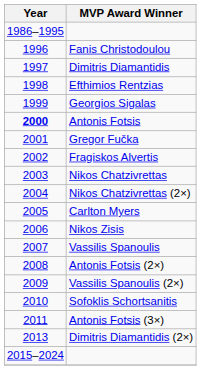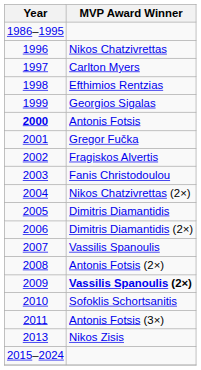(120, 49) Fanis Christodoulou -> (118, 49) Nikos Chatzivrettas
(119, 67) Dimitris Diamantidis -> (104, 67) Carlton Myers
(118, 175) Nikos Chatzivrettas -> (120, 175) Fanis Christodoulou
(104, 211) Carlton Myers -> (119, 211) Dimitris Diamantidis
(97, 229) Nikos Zisis -> (131, 229) Dimitris Diamantidis (2×)
(126, 283) normal -> (130, 283) bold
(131, 337) Dimitris Diamantidis (2×) -> (97, 337) Nikos Zisis
